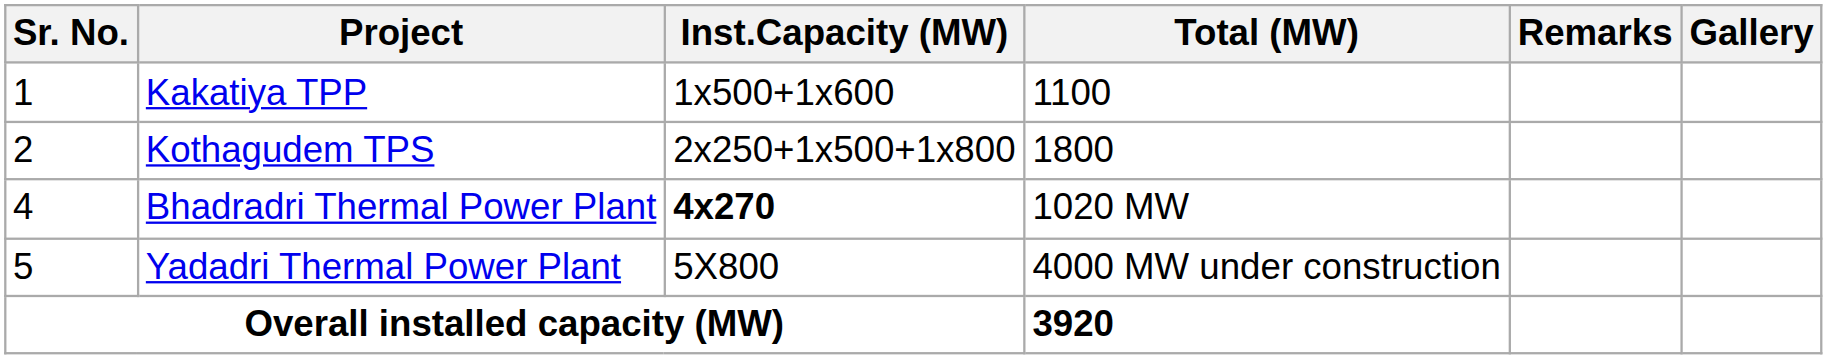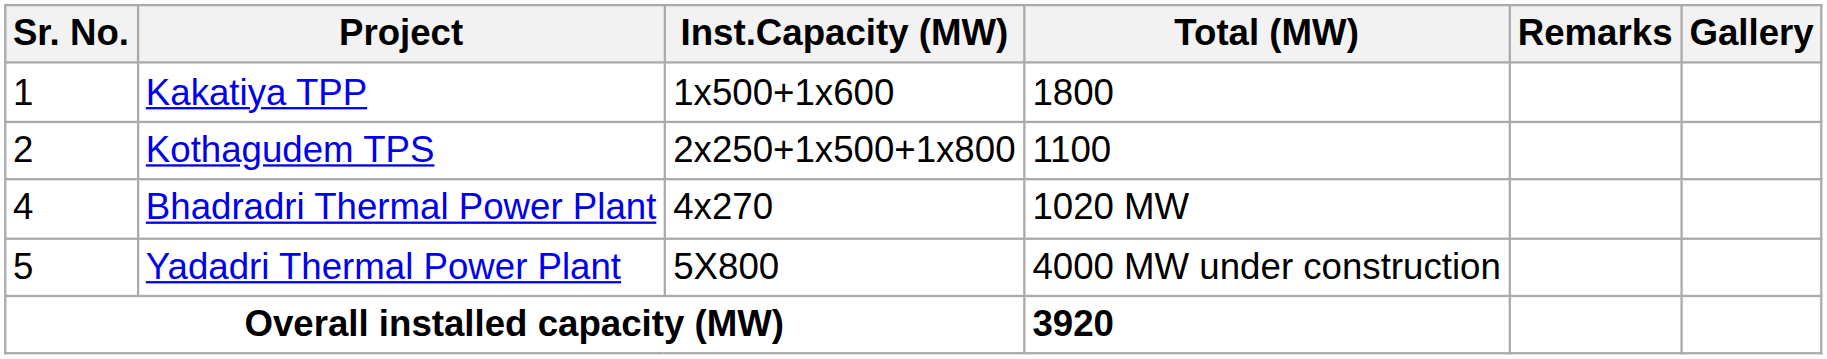(1072, 91) 1100 -> (1073, 91) 1800
(1073, 149) 1800 -> (1072, 149) 1100
(724, 207) bold -> (723, 207) normal
